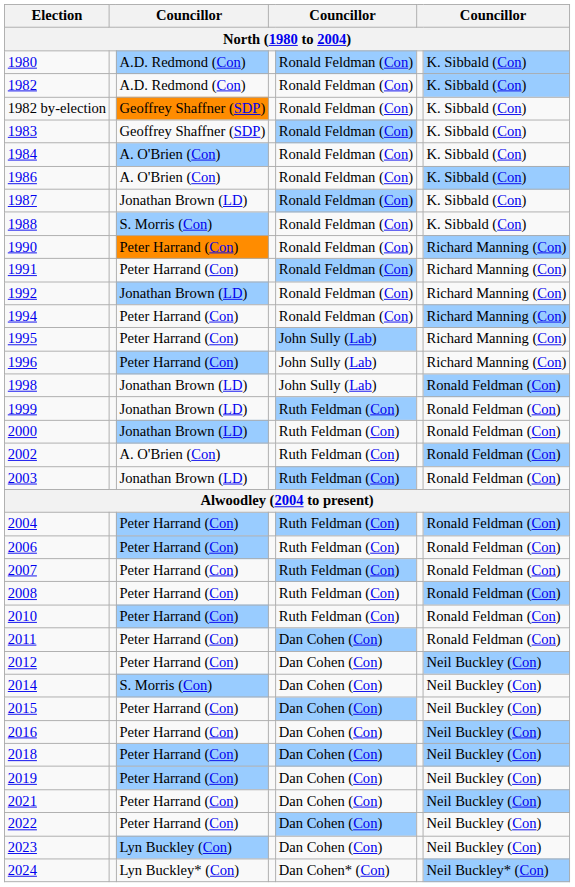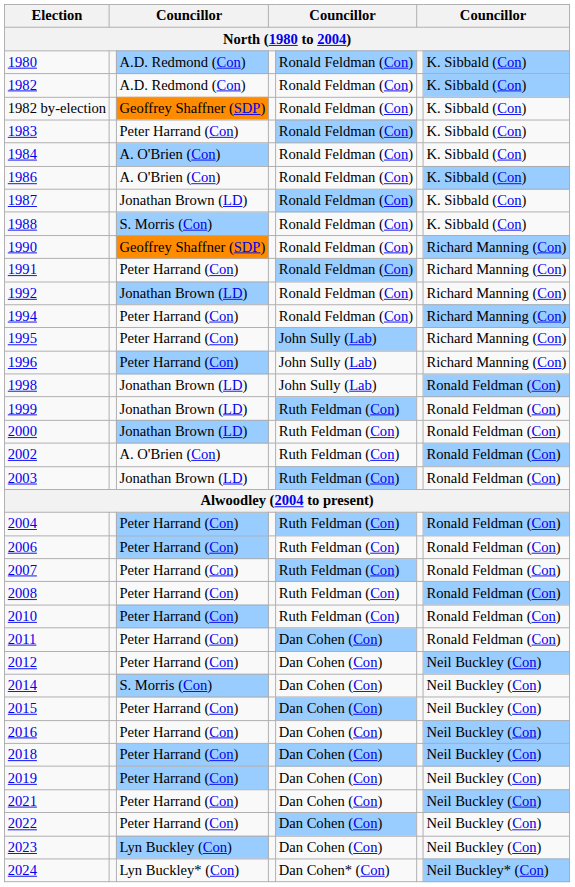(192, 131) Geoffrey Shaffner (SDP) -> (179, 131) Peter Harrand (Con)
(179, 246) Peter Harrand (Con) -> (192, 246) Geoffrey Shaffner (SDP)
